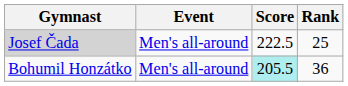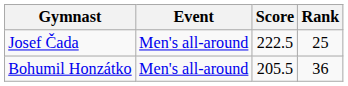(43, 42) lightgrey background -> (43, 42) no background
(275, 68) paleturquoise background -> (275, 68) no background
